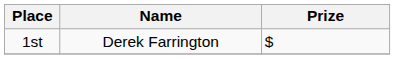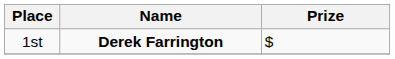(161, 41) normal -> (161, 41) bold
